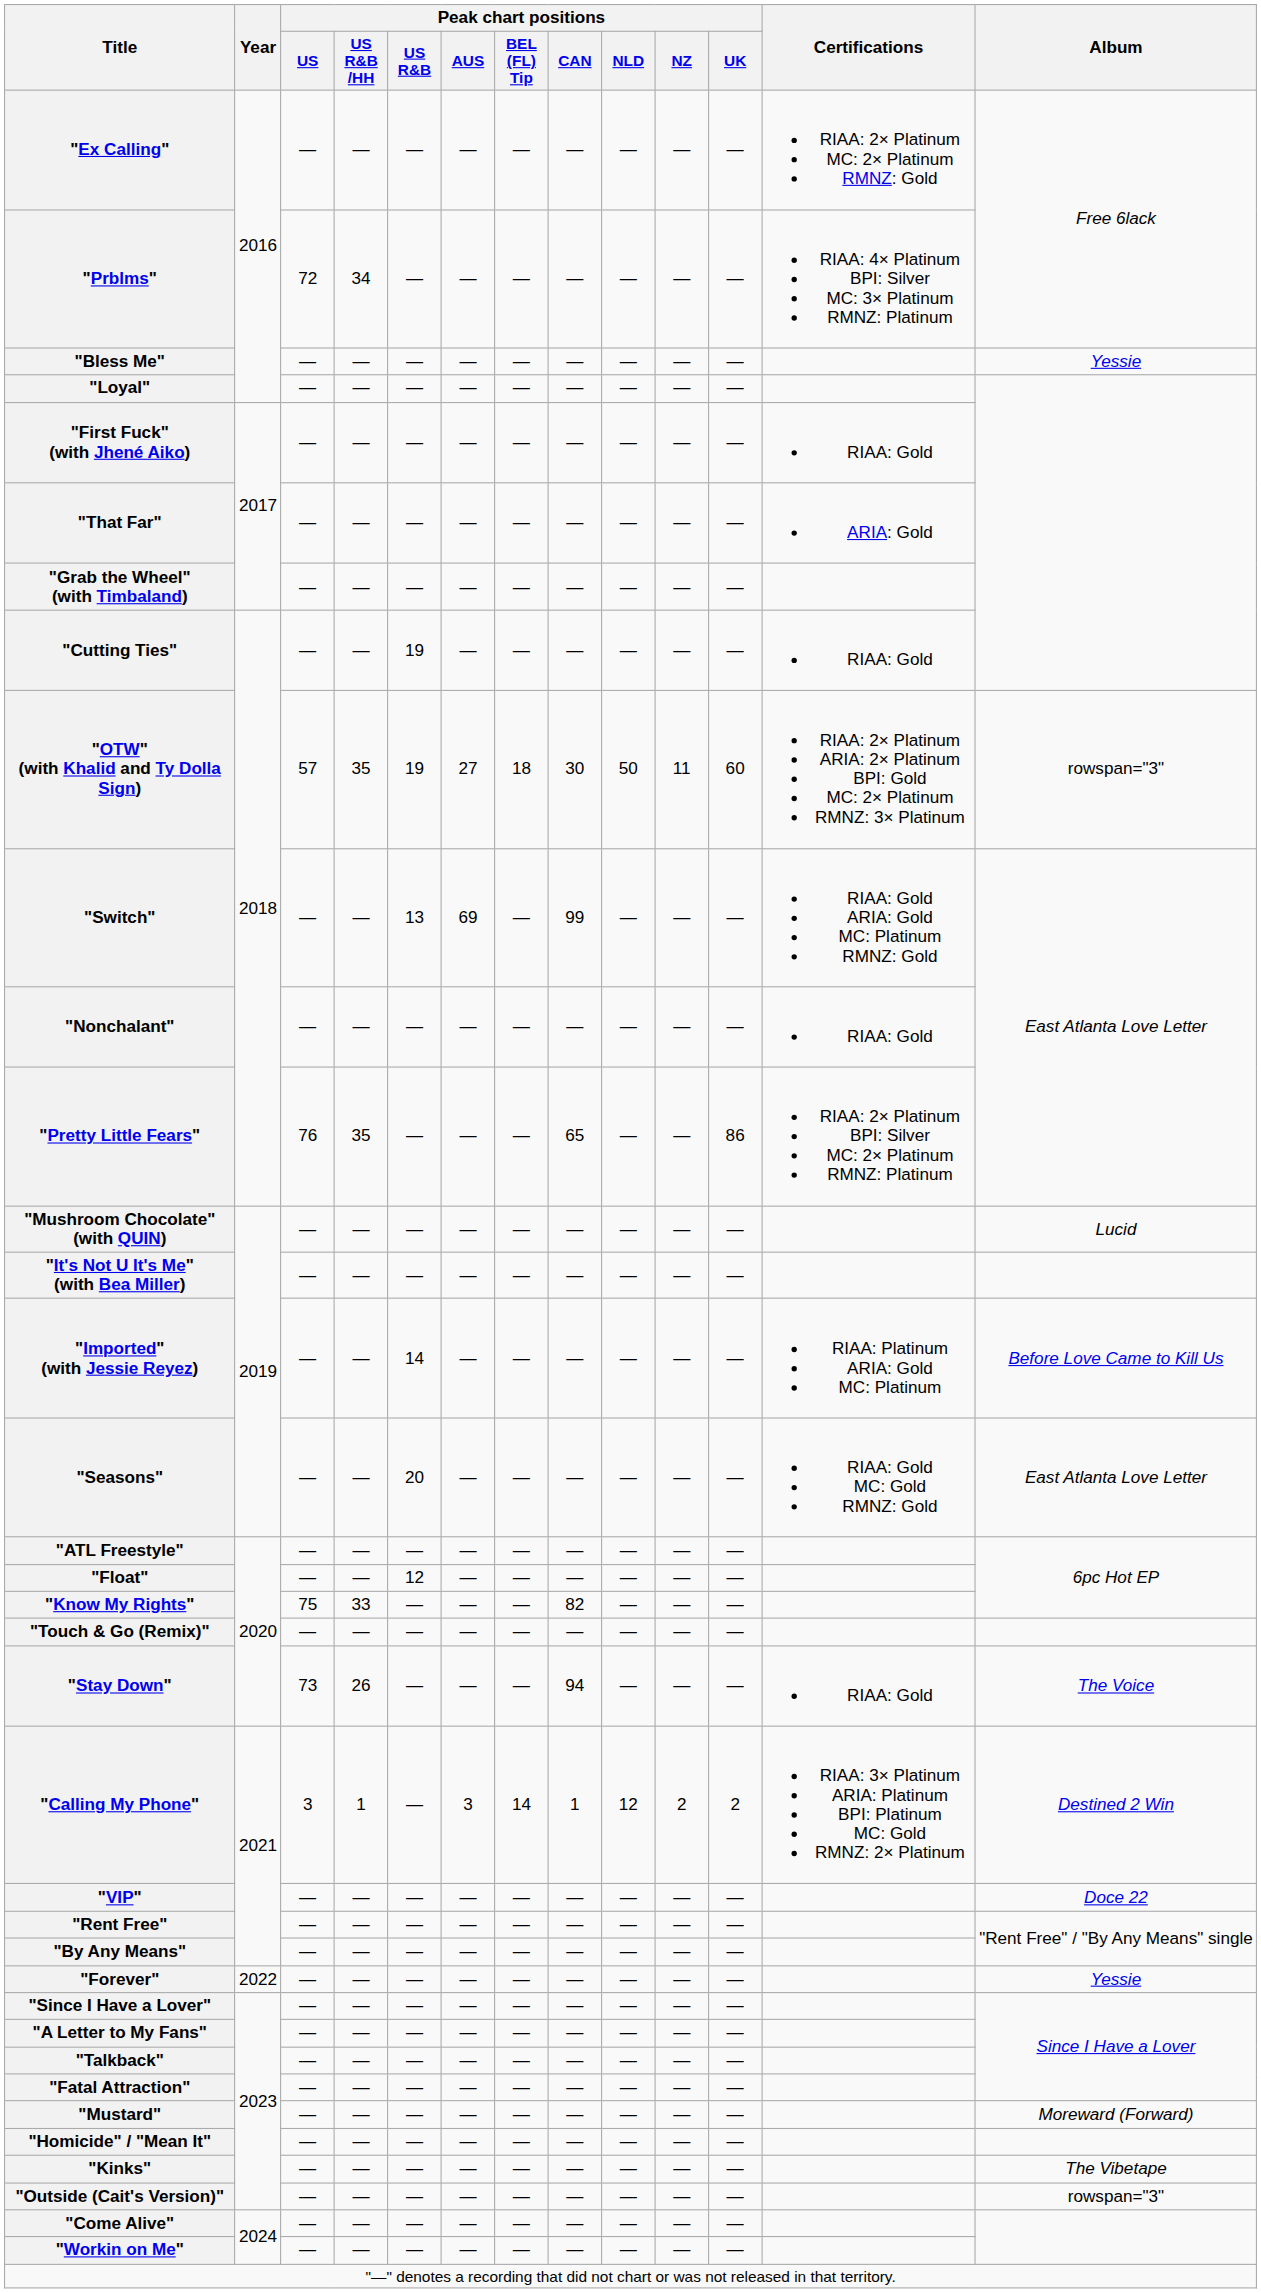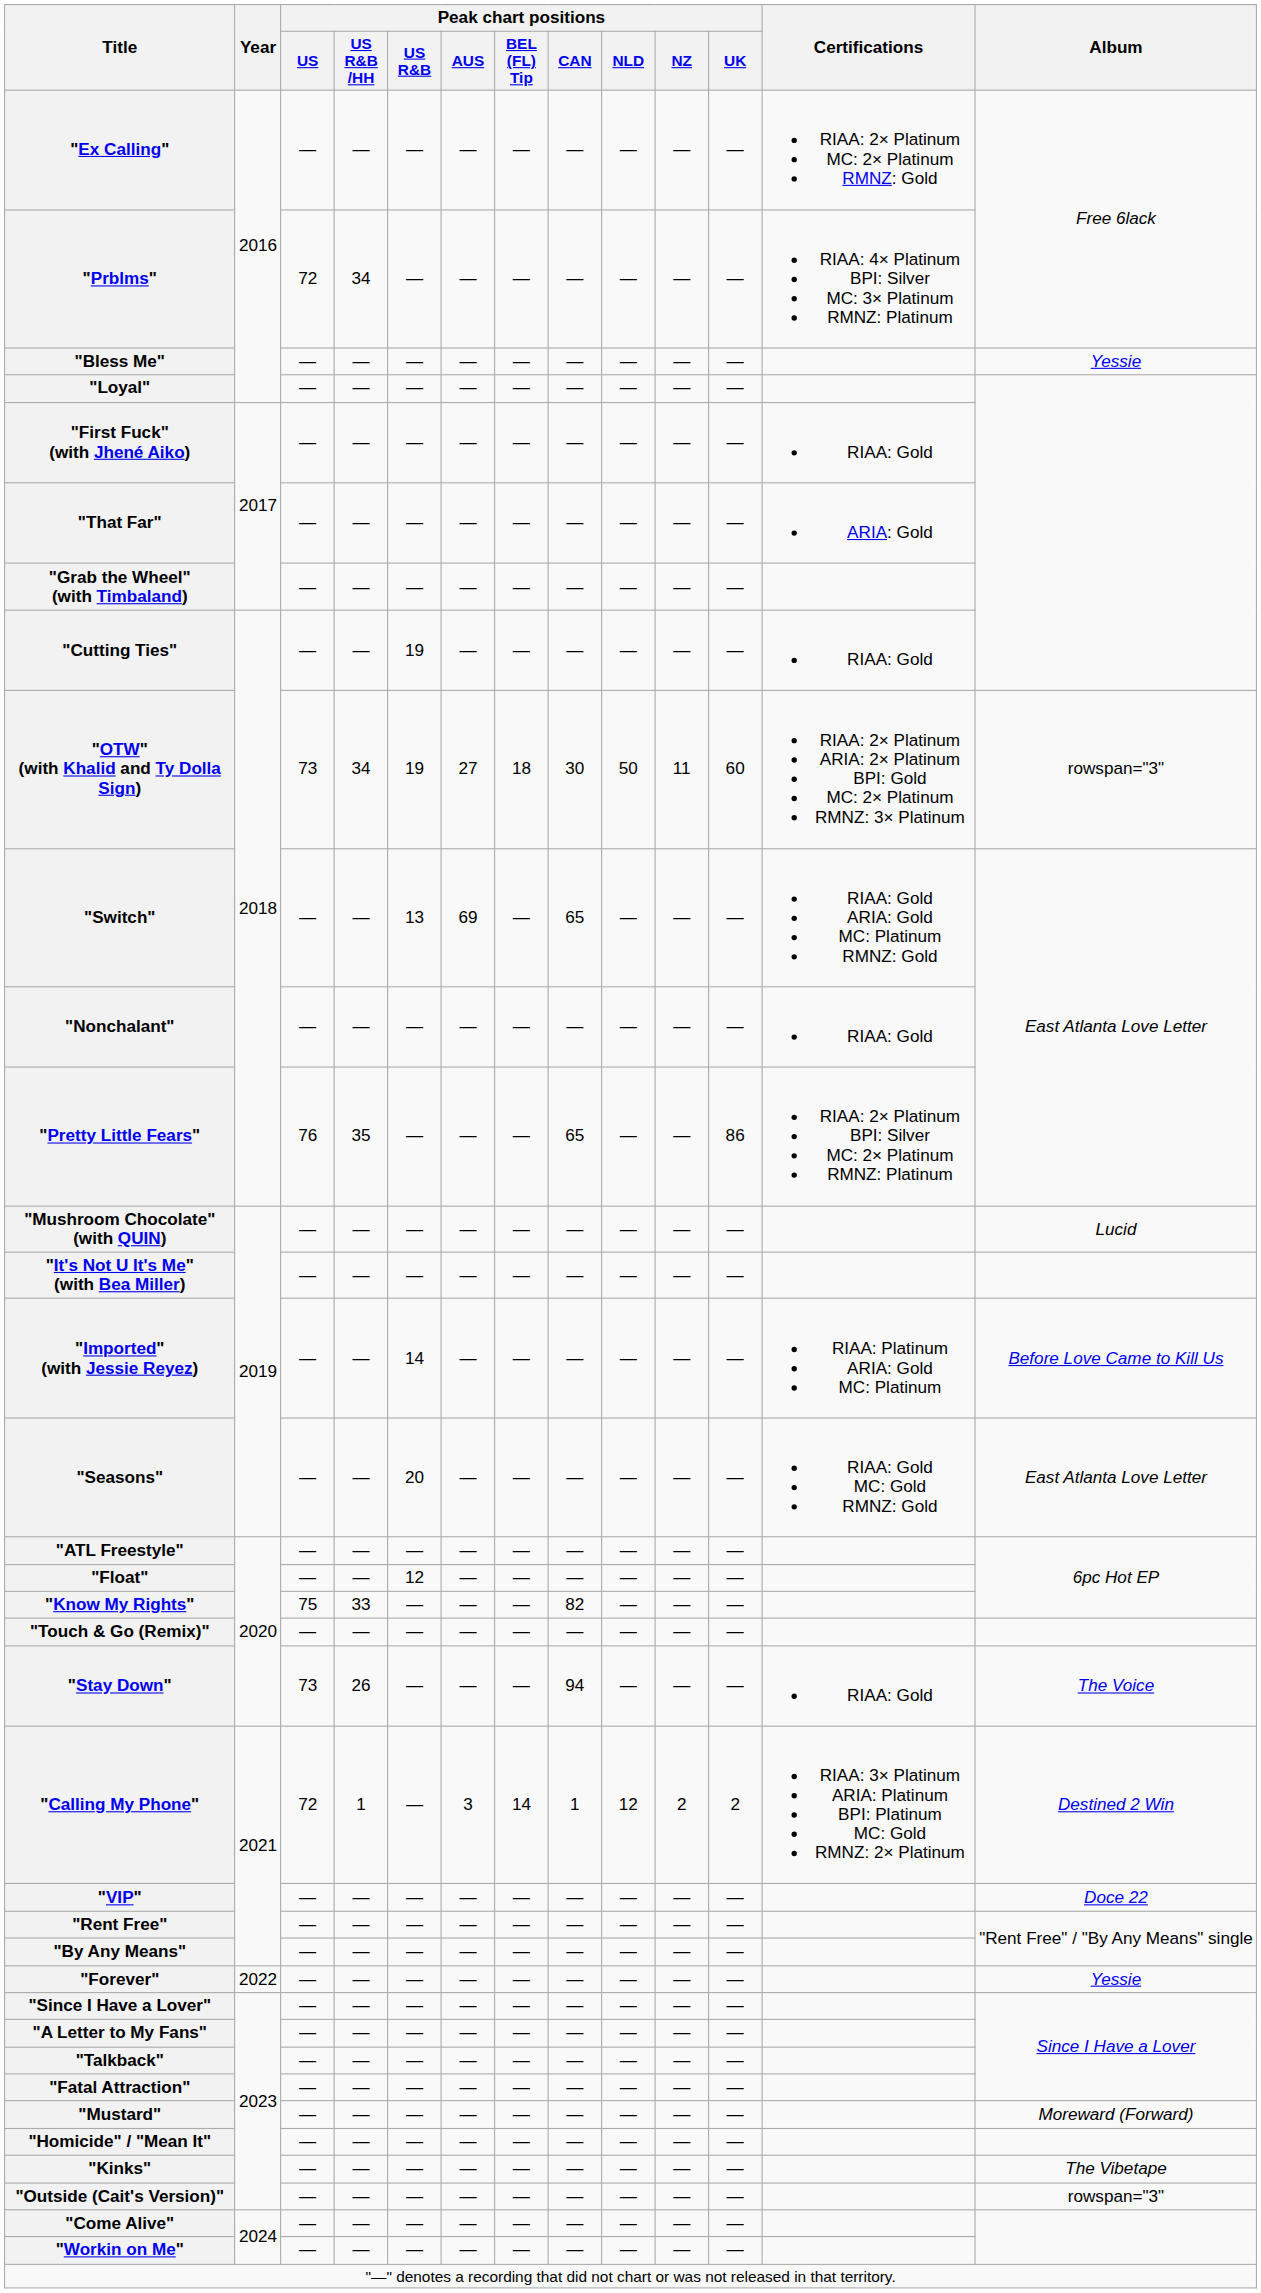(308, 769) 57 -> (308, 769) 73
(361, 769) 35 -> (361, 769) 34
(575, 917) 99 -> (575, 917) 65
(308, 1804) 3 -> (308, 1804) 72
